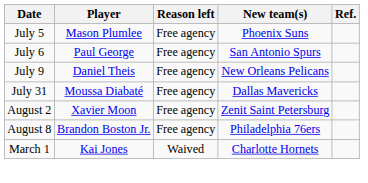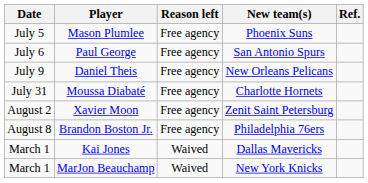(275, 91) Dallas Mavericks -> (279, 91) Charlotte Hornets
(275, 149) Charlotte Hornets -> (279, 149) Dallas Mavericks
+ row: (106, 168)
